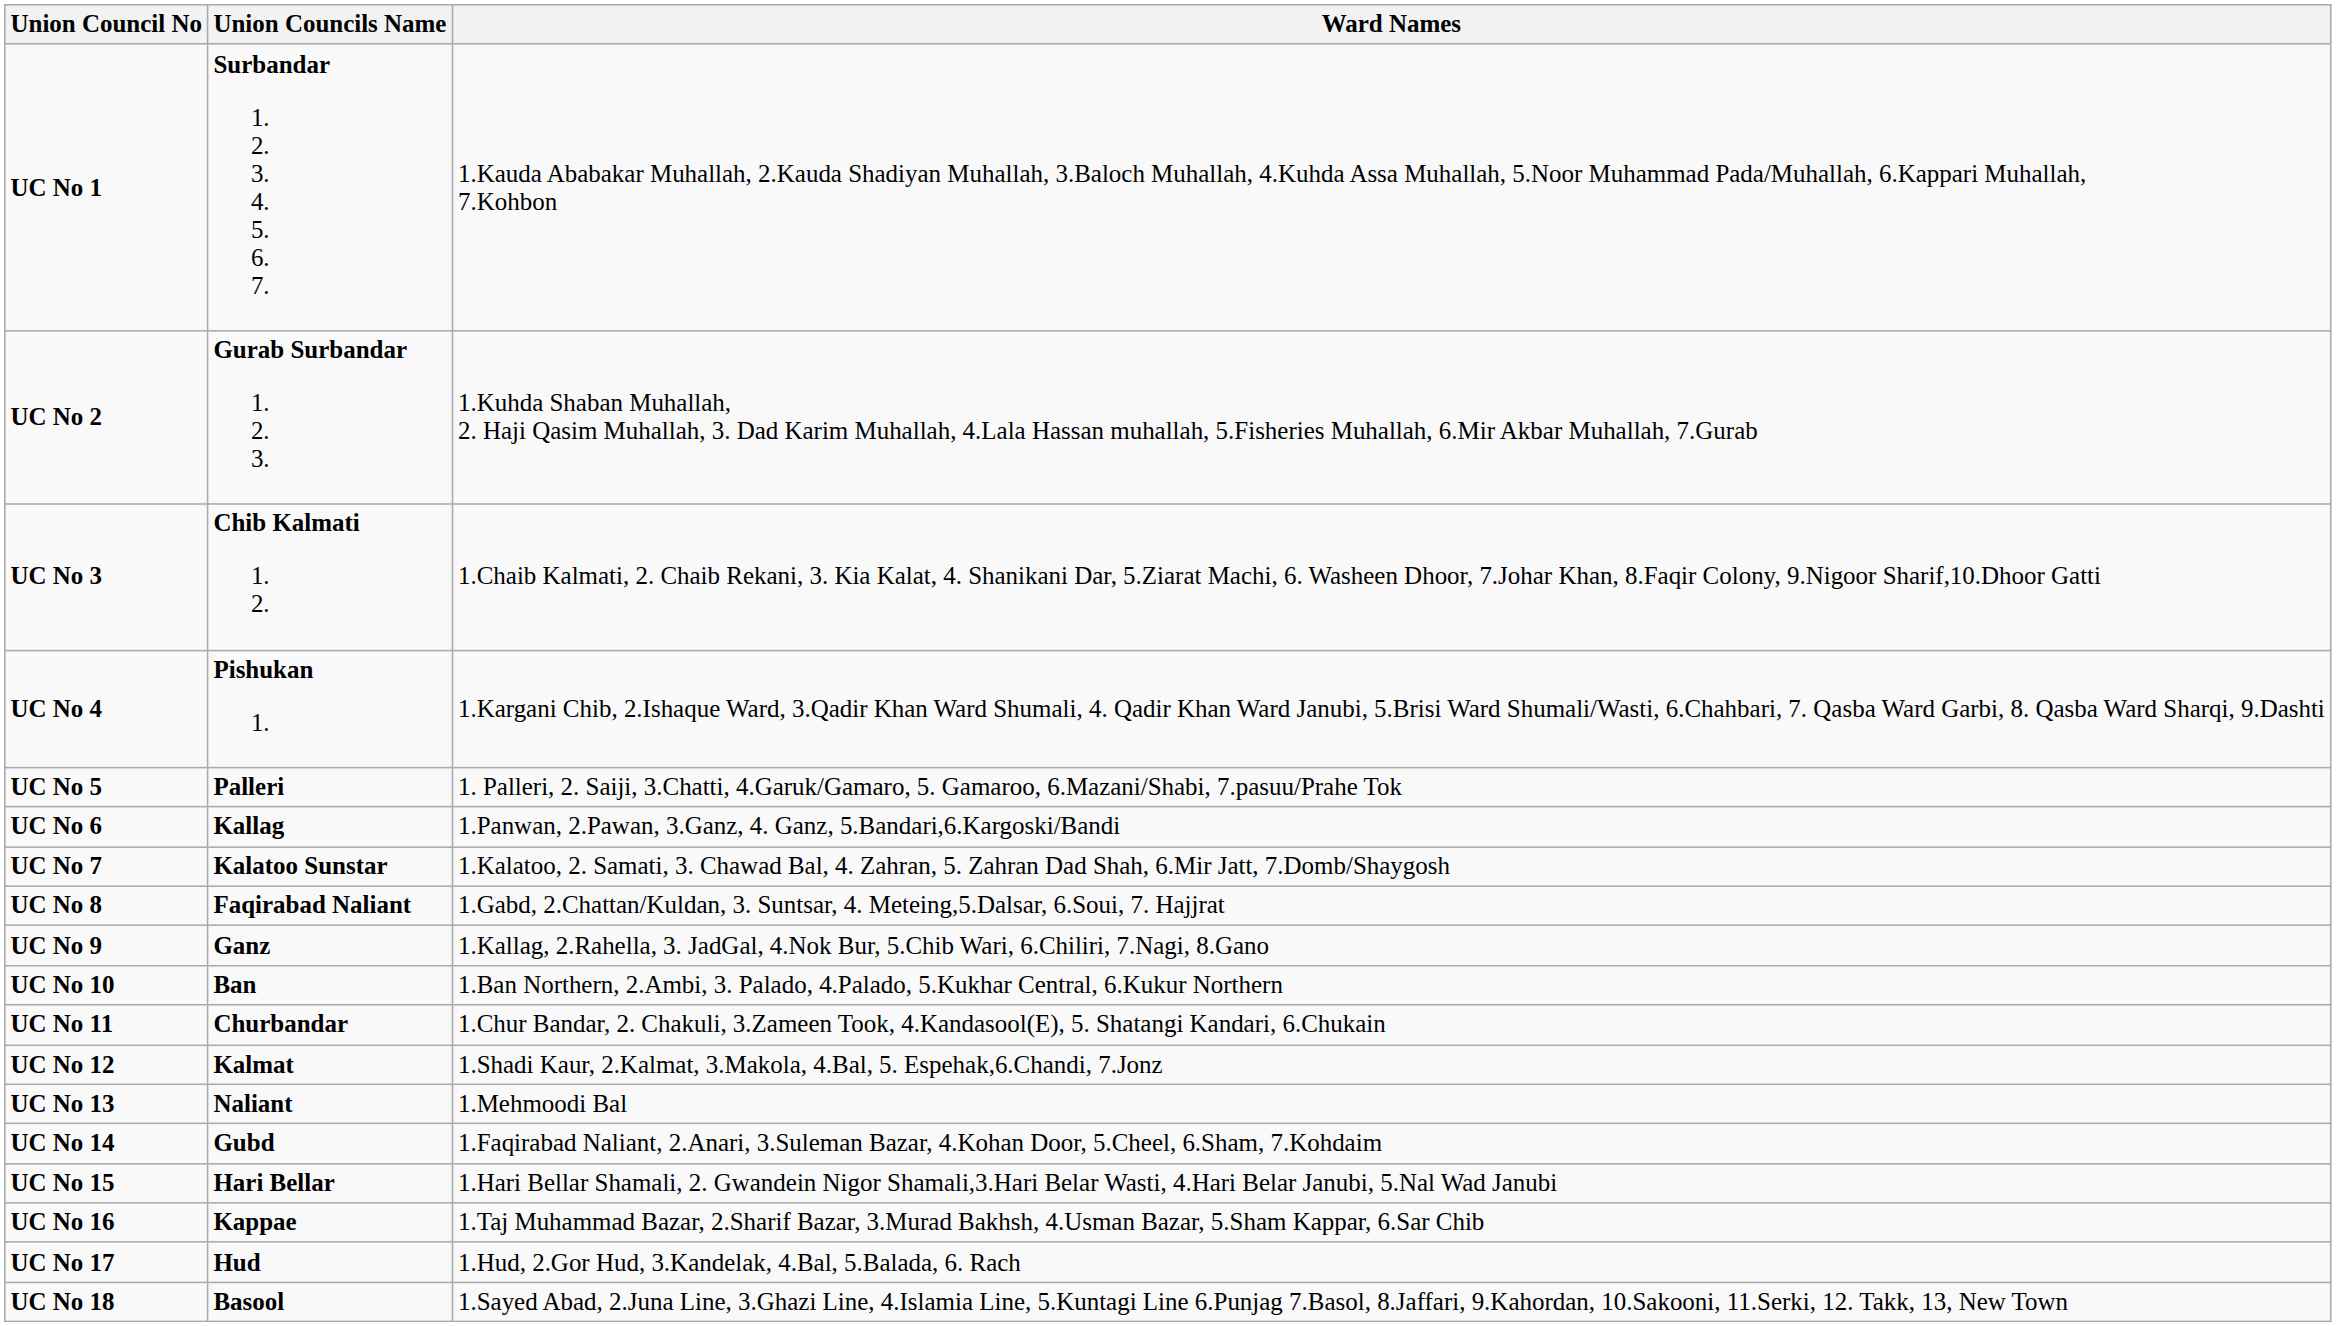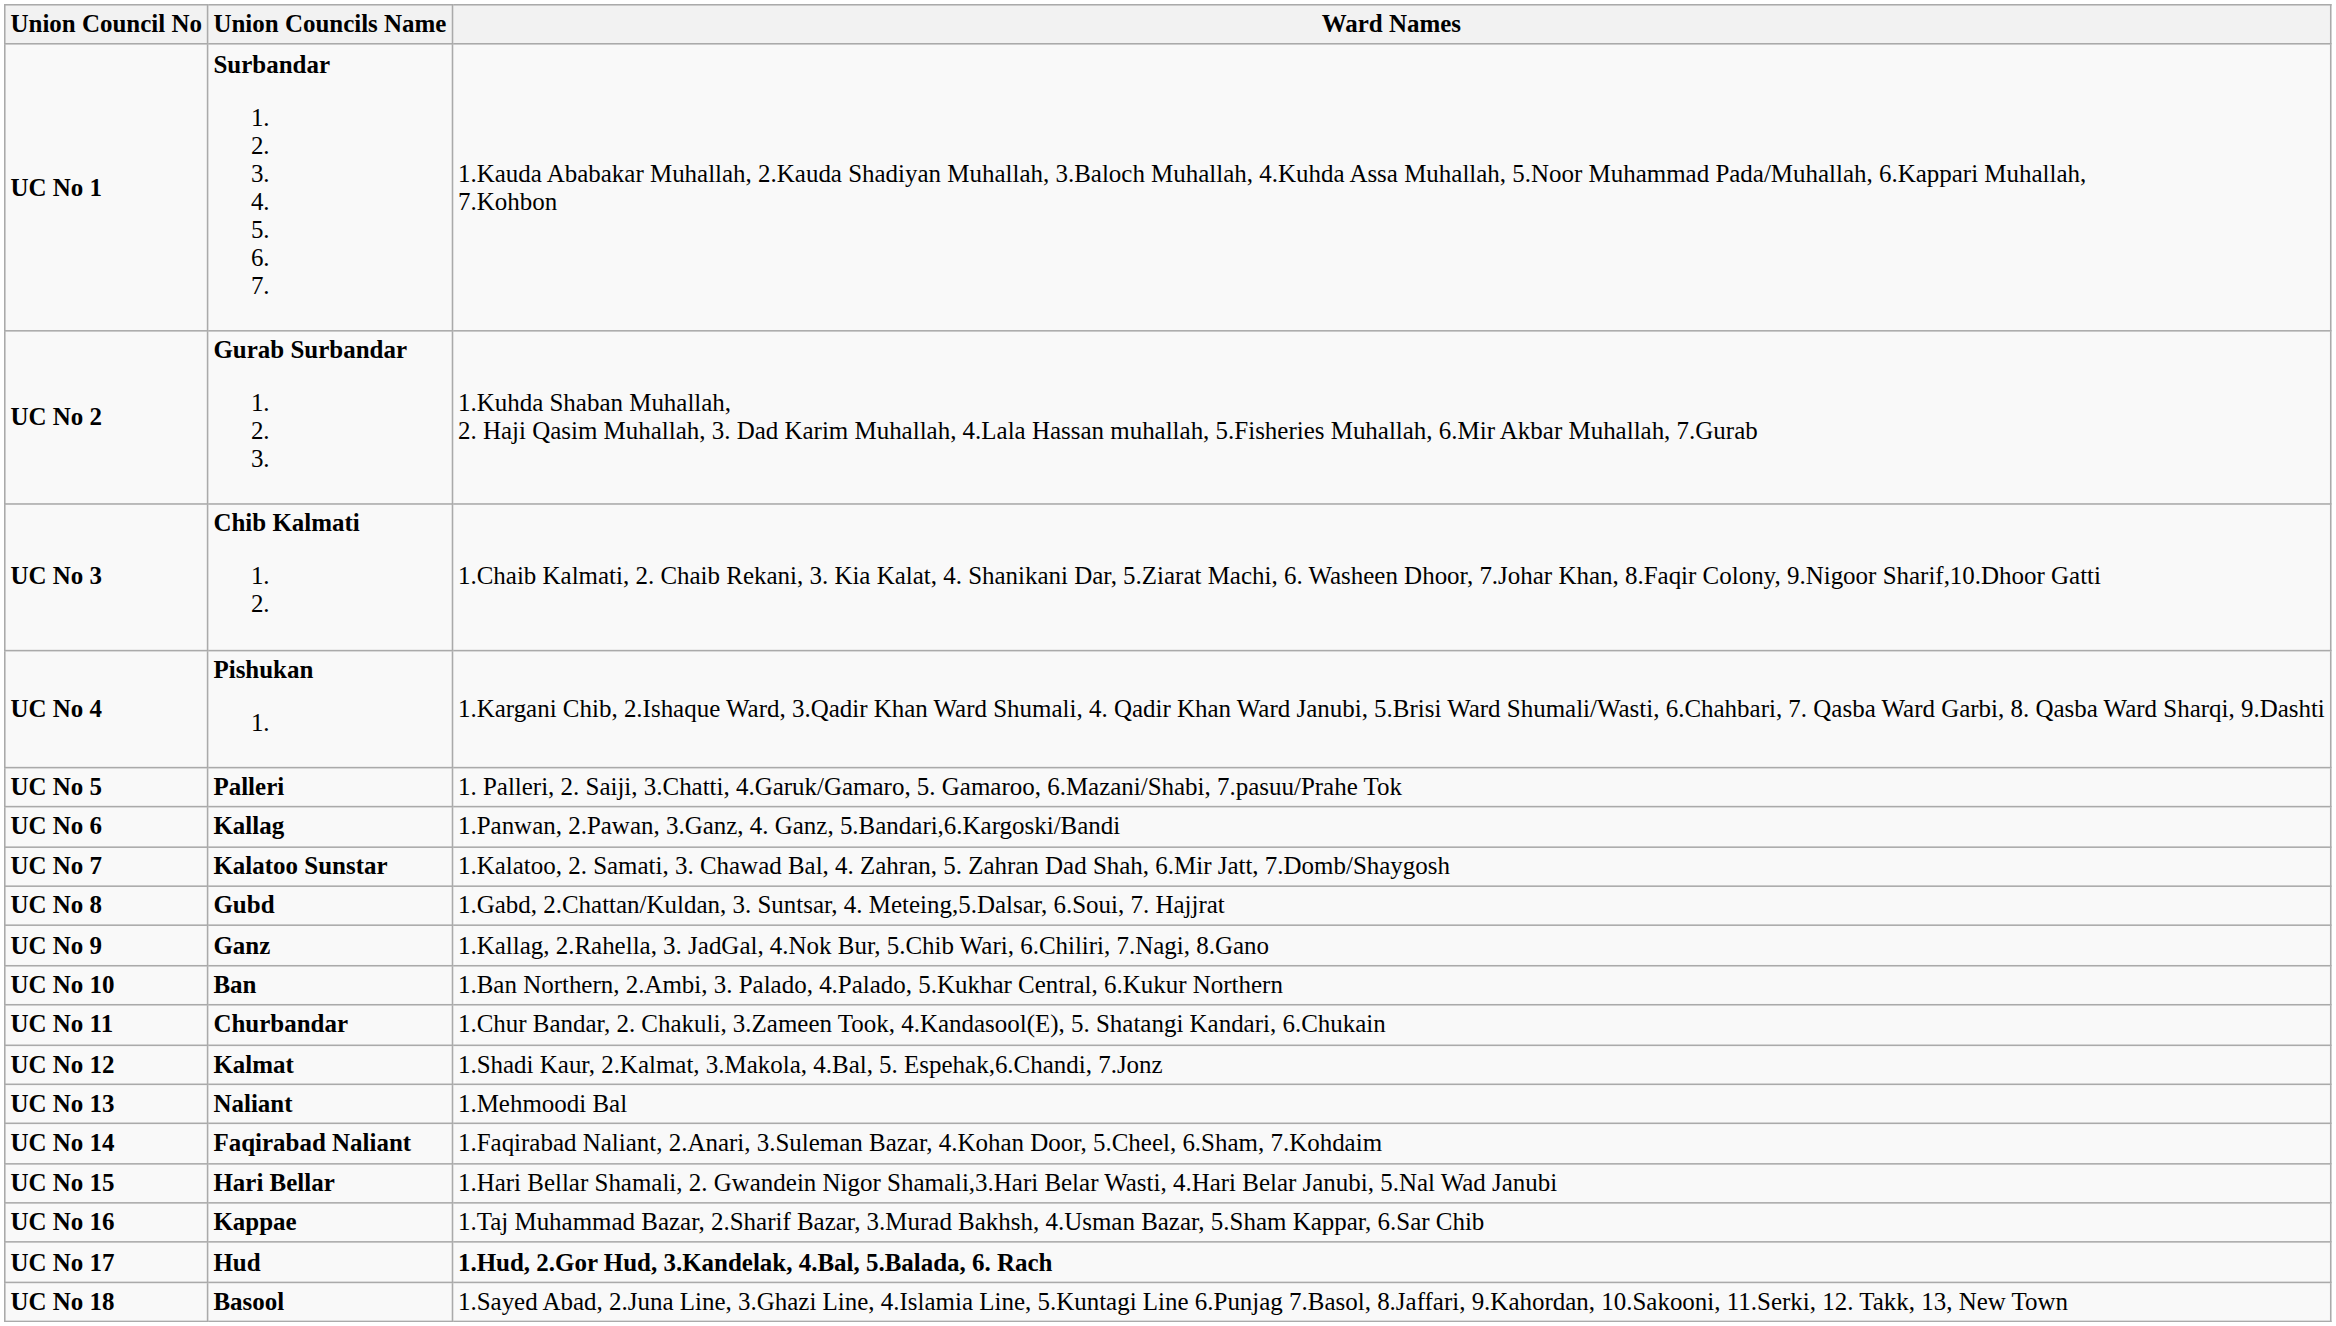(312, 905) Faqirabad Naliant -> (244, 905) Gubd
(244, 1143) Gubd -> (312, 1143) Faqirabad Naliant
(739, 1261) normal -> (755, 1261) bold
